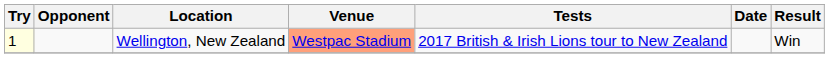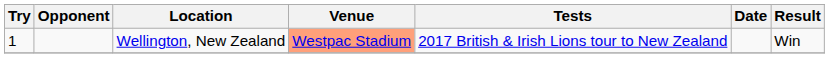(12, 40) lightyellow background -> (12, 40) no background
